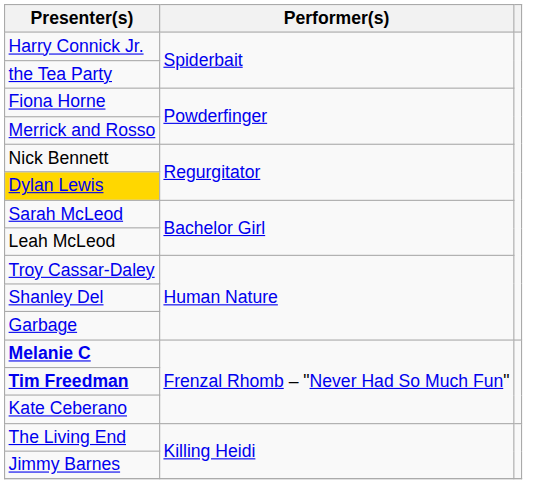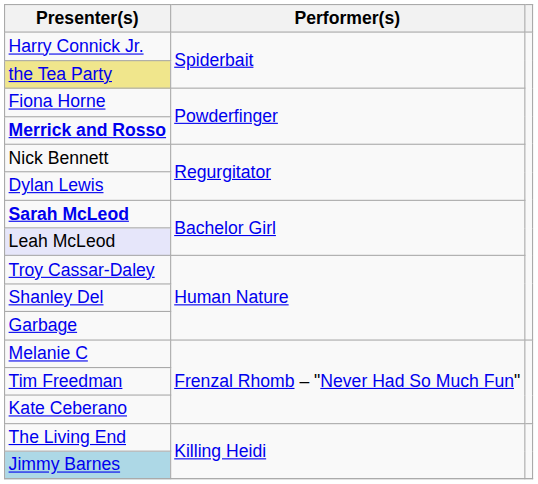(60, 74) no background -> (60, 74) khaki background
(82, 130) normal -> (87, 130) bold
(56, 185) gold background -> (56, 185) no background
(66, 213) normal -> (69, 213) bold
(62, 241) no background -> (62, 241) lavender background
(50, 353) bold -> (48, 353) normal
(69, 381) bold -> (65, 381) normal
(64, 465) no background -> (64, 465) lightblue background
